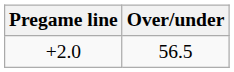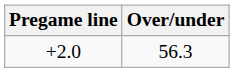(176, 51) 56.5 -> (176, 51) 56.3
